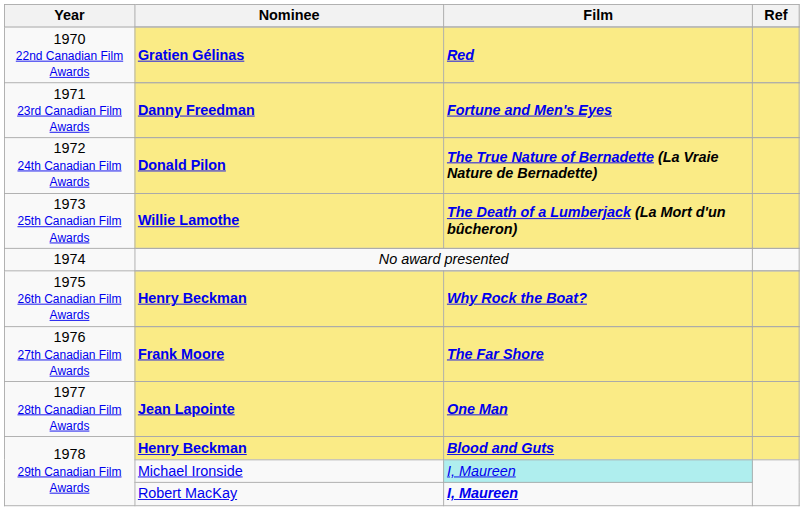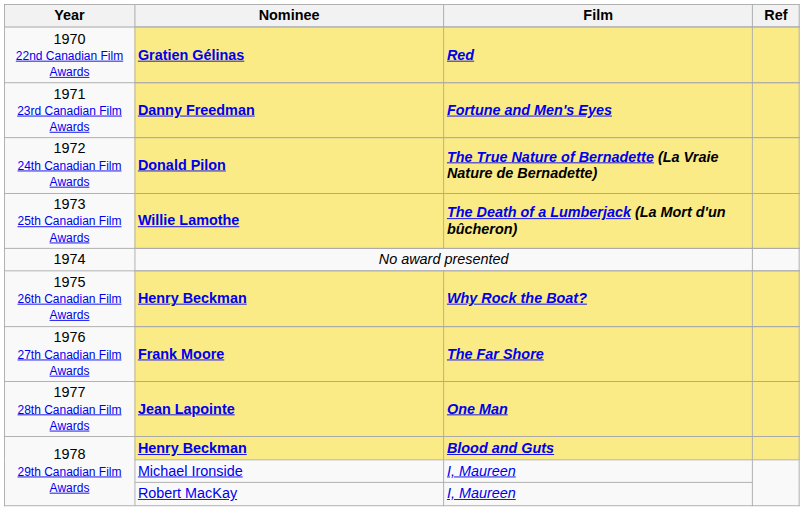(481, 471) paleturquoise background -> (481, 471) no background
(483, 493) bold -> (481, 493) normal
